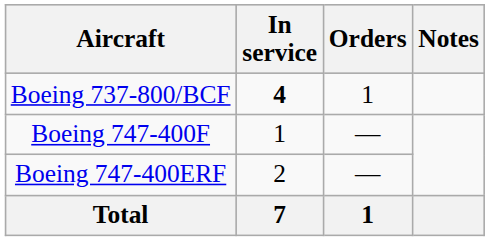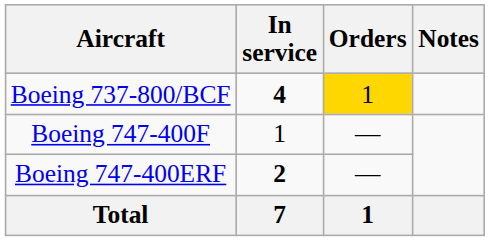(368, 93) no background -> (368, 93) gold background
(280, 174) normal -> (280, 174) bold
